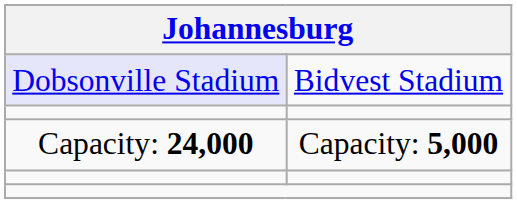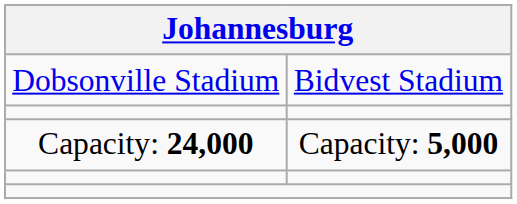(146, 79) lavender background -> (146, 79) no background
